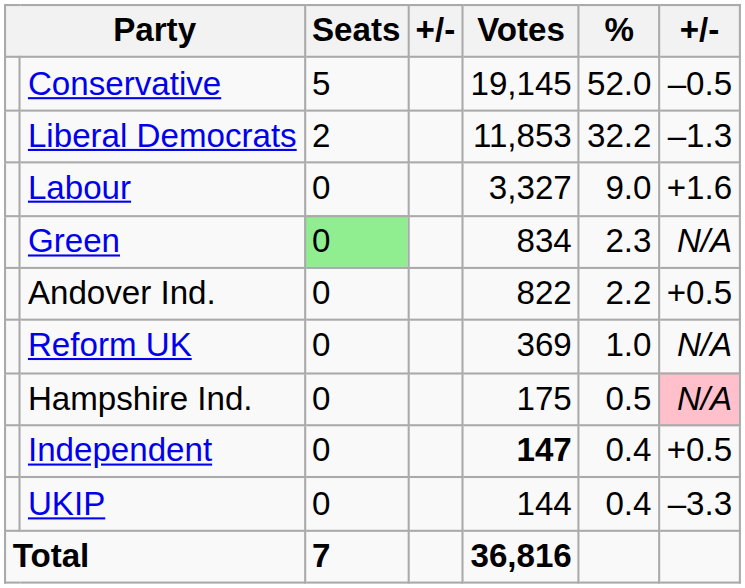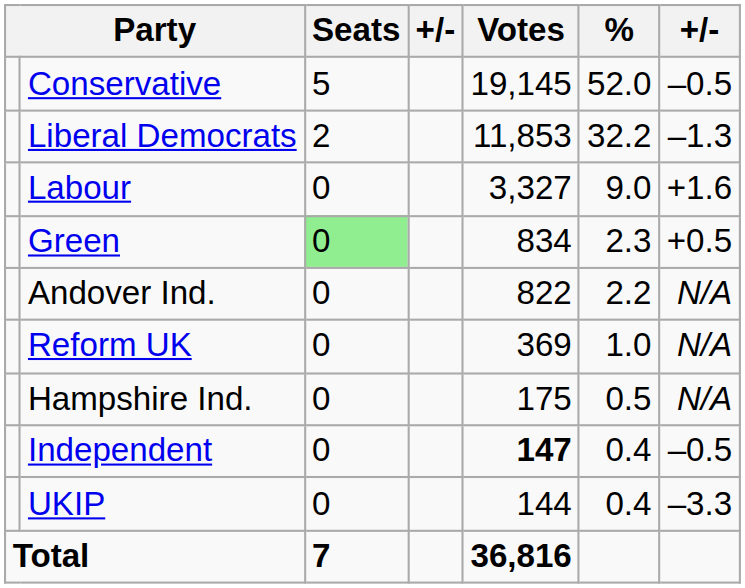(705, 240) N/A -> (699, 240) +0.5
(699, 293) +0.5 -> (705, 293) N/A
(705, 398) pink background -> (705, 398) no background
(699, 450) +0.5 -> (700, 450) –0.5
